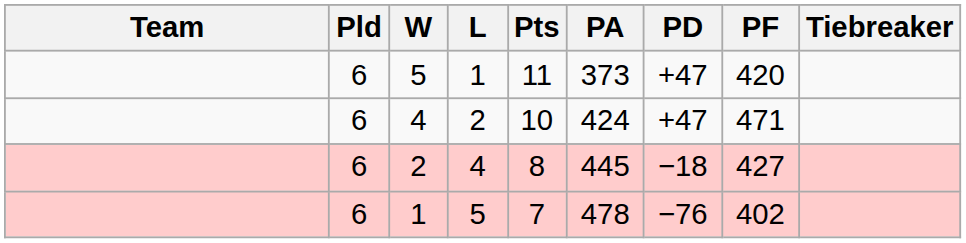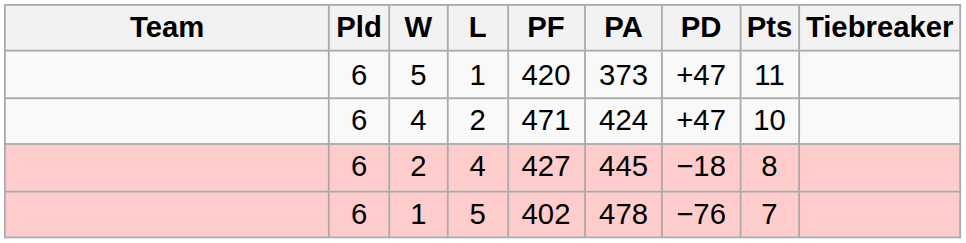columns swapped: (760, 27) <-> (537, 27)
